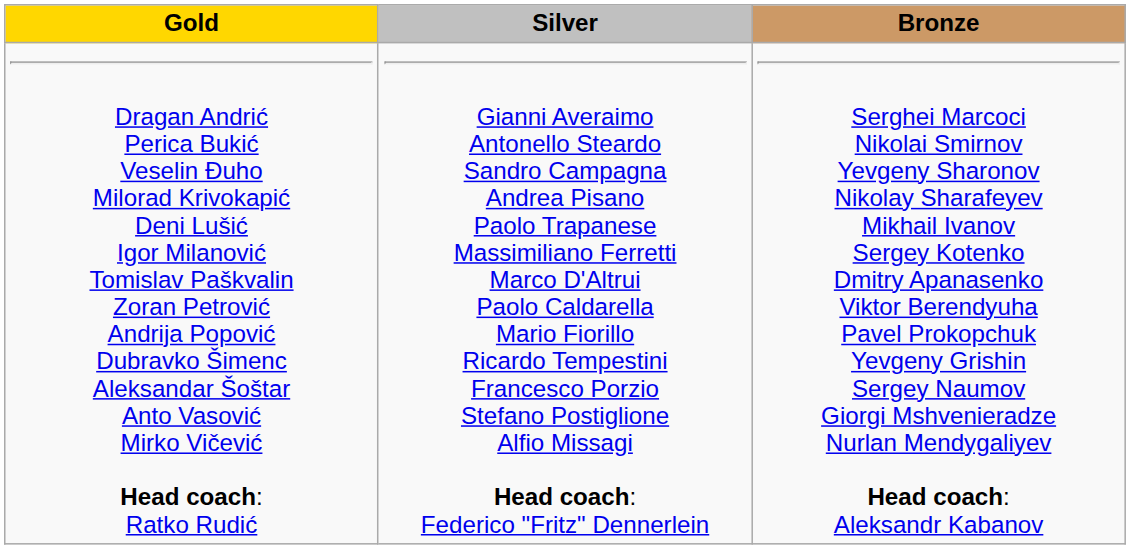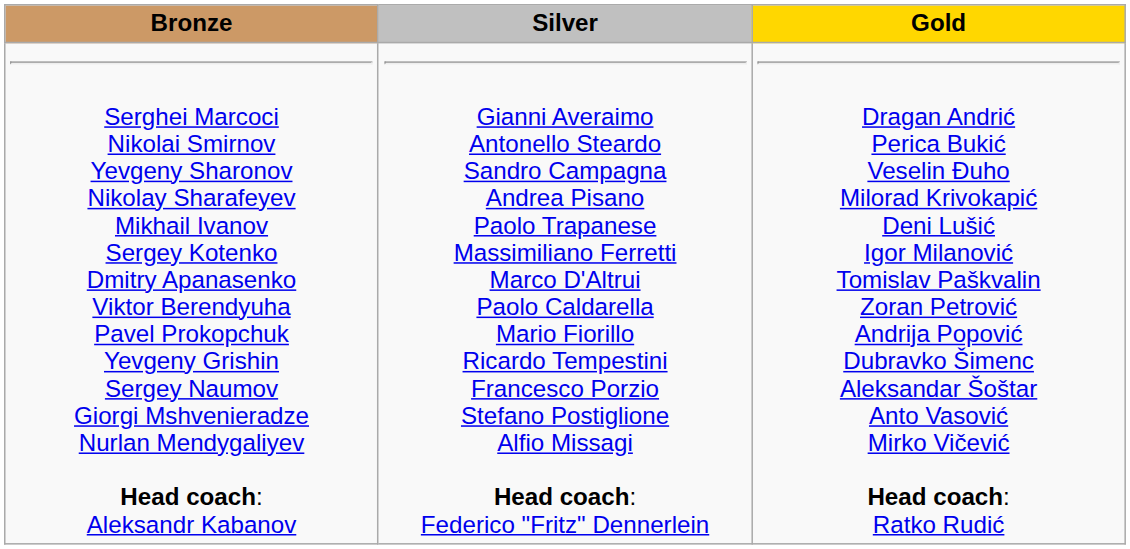columns swapped: (192, 23) <-> (939, 23)
